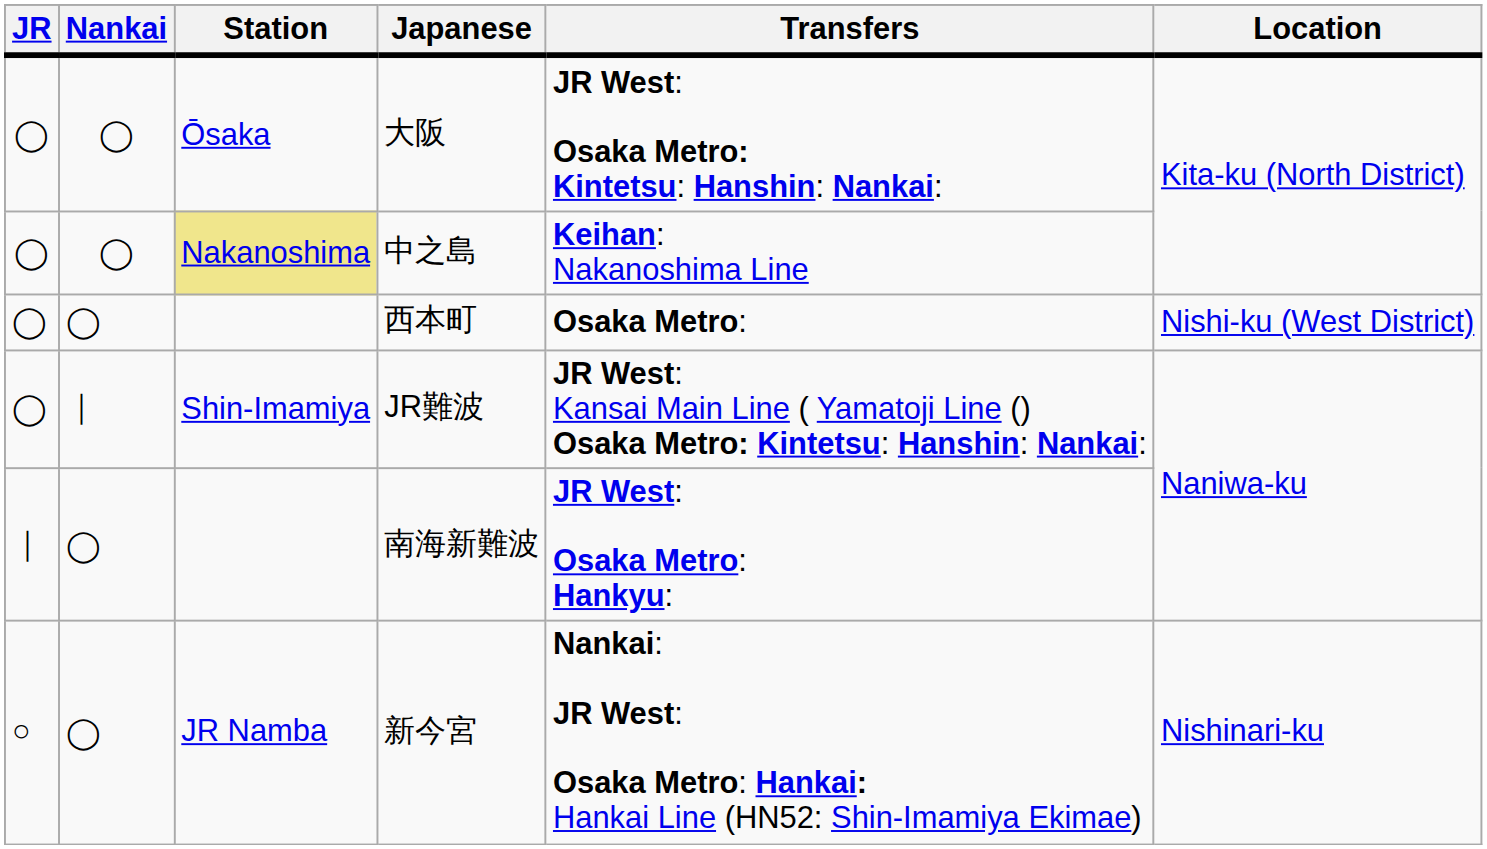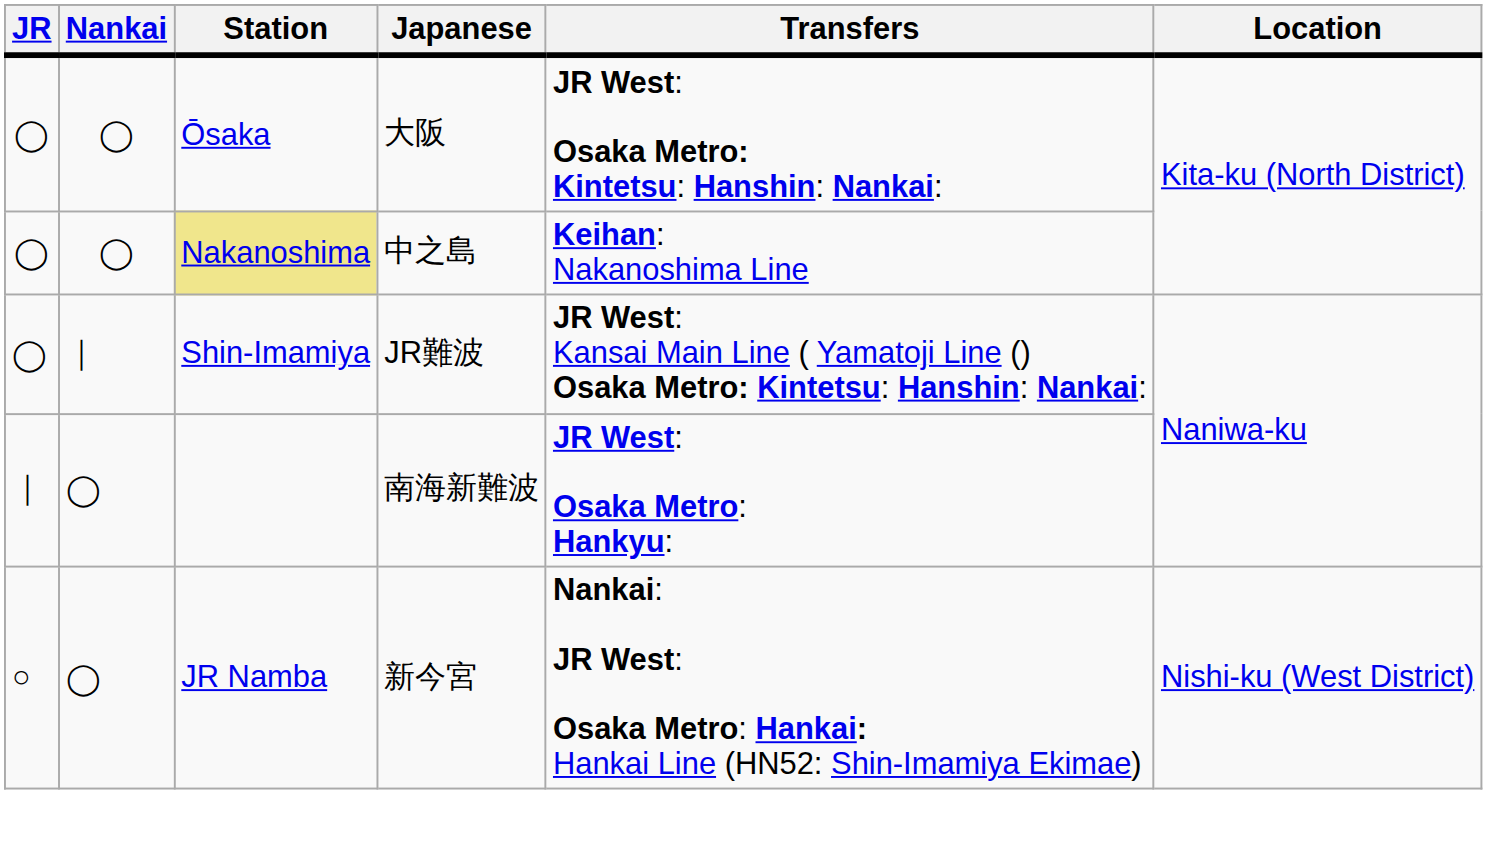- row: (431, 320)
(1242, 731) Nishinari-ku -> (1318, 677) Nishi-ku (West District)
